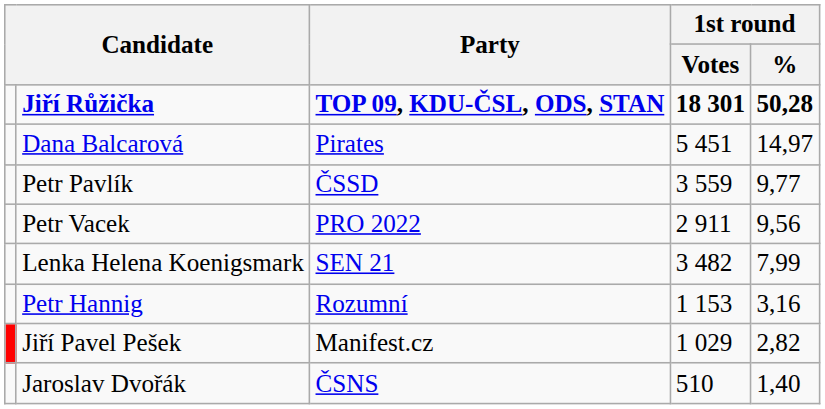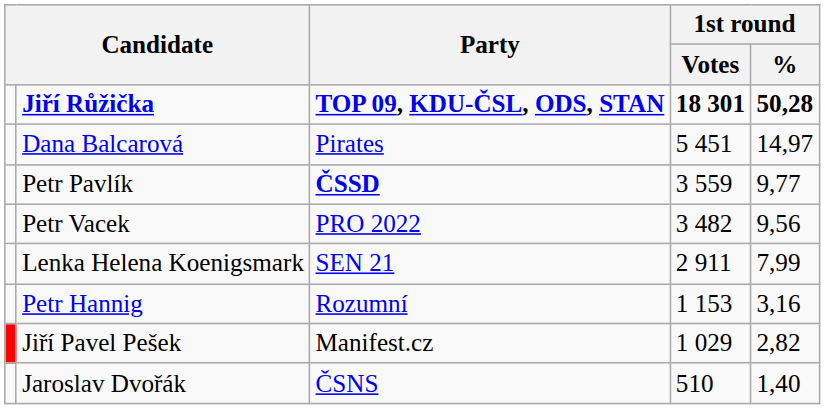(347, 183) normal -> (348, 183) bold
(704, 223) 2 911 -> (704, 223) 3 482
(704, 263) 3 482 -> (704, 263) 2 911
